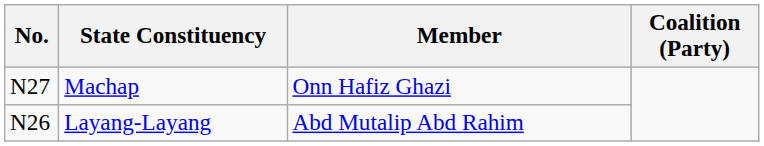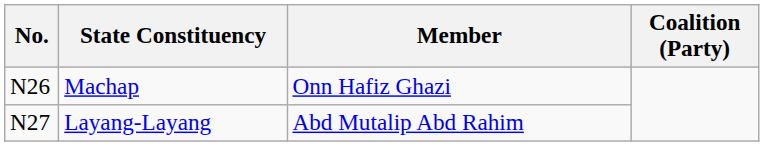(30, 85) N27 -> (30, 85) N26
(30, 122) N26 -> (30, 122) N27
